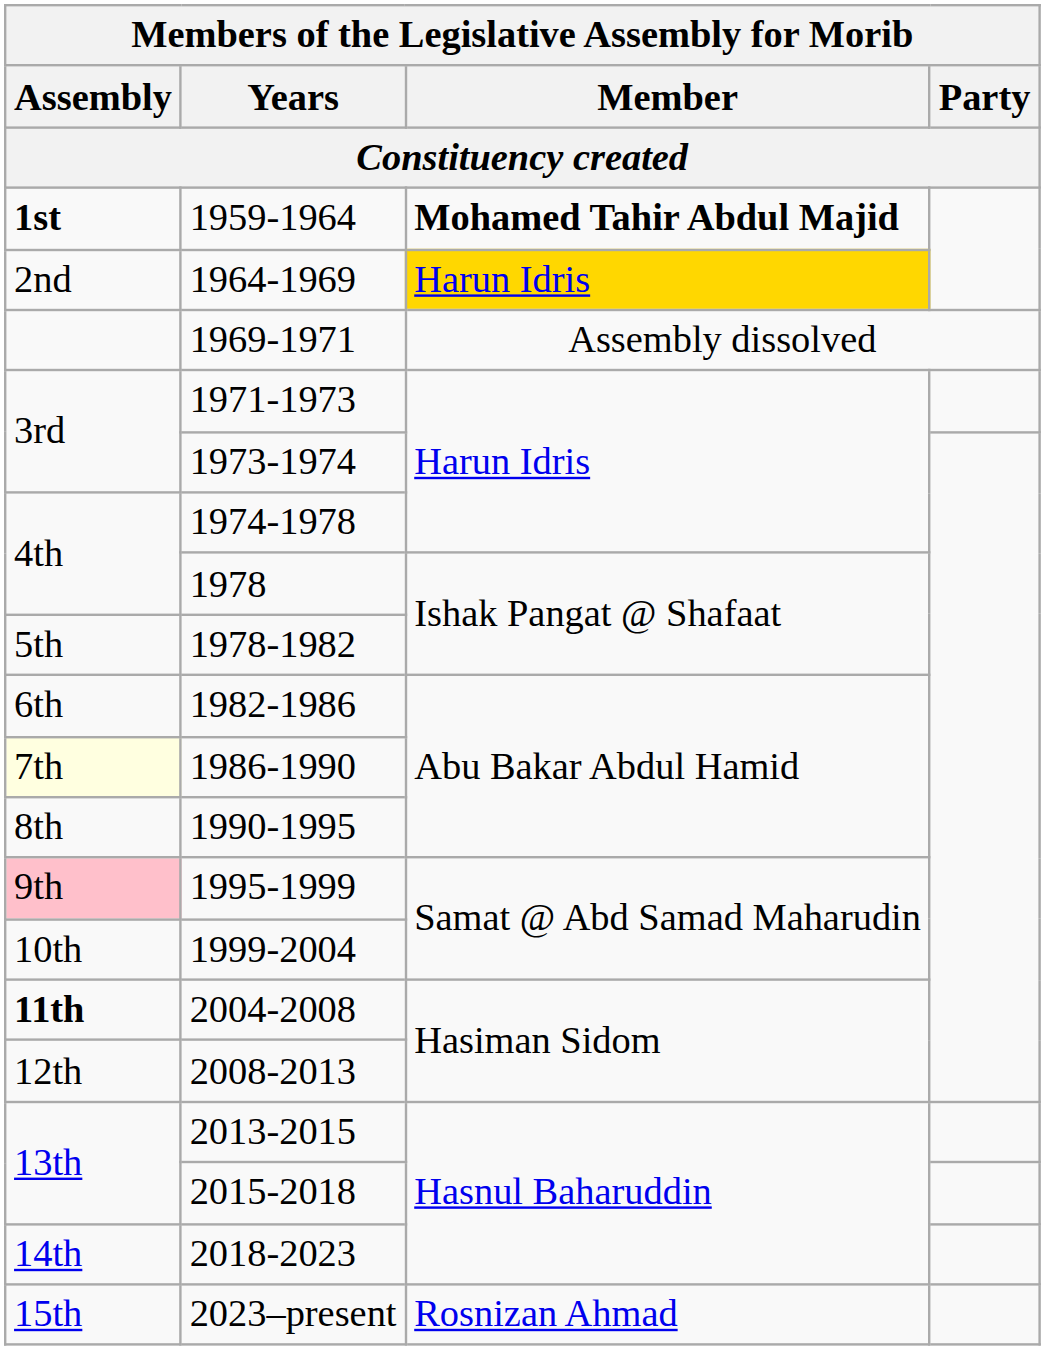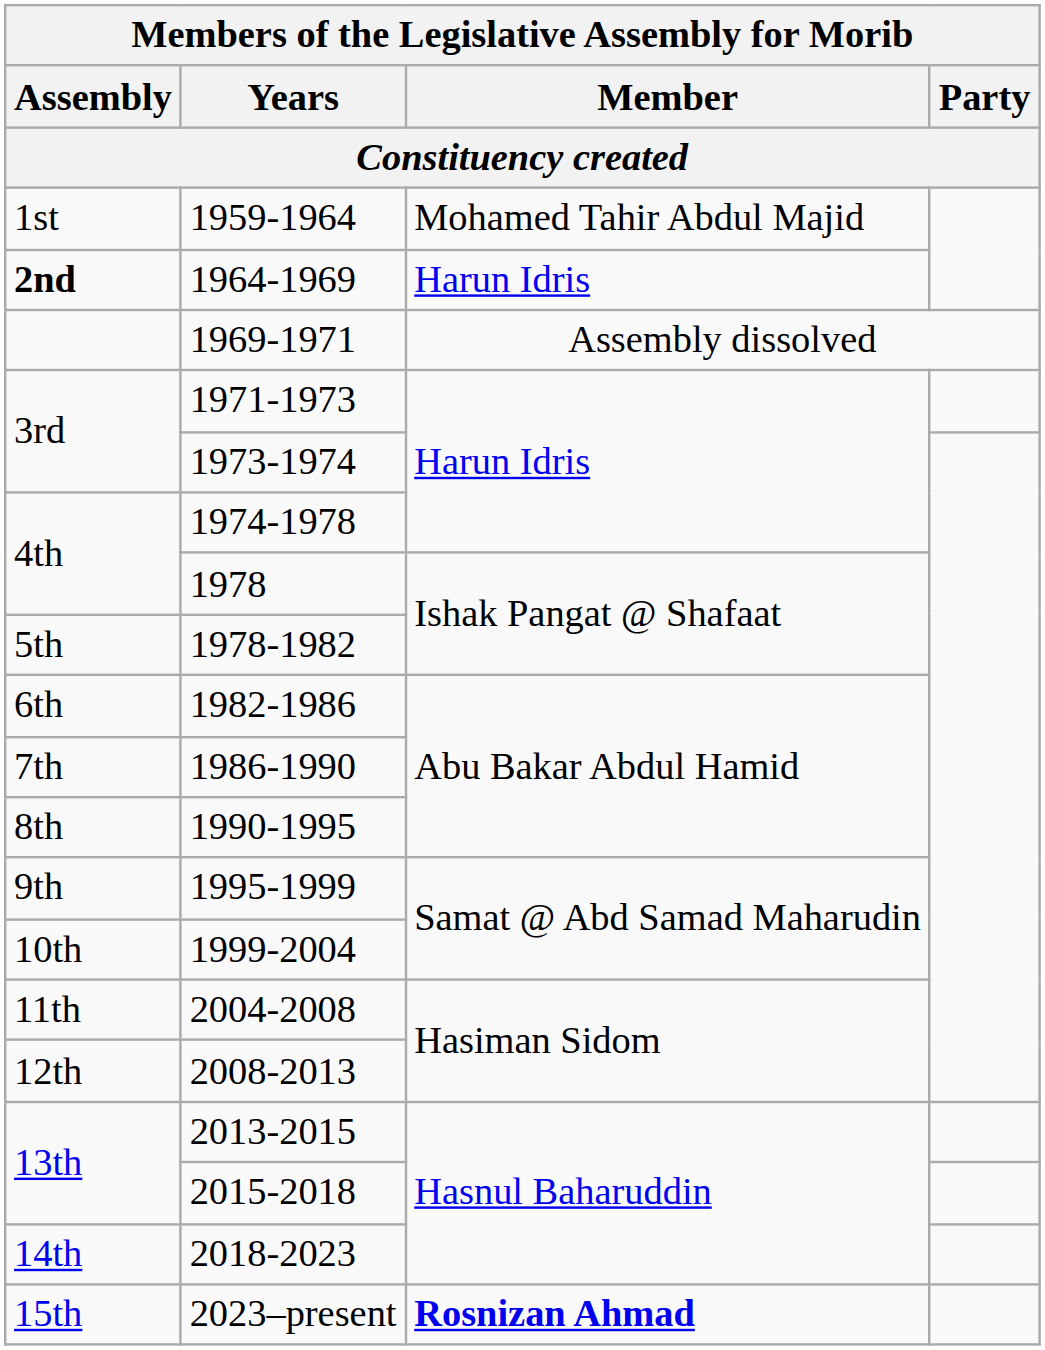(38, 217) bold -> (36, 217) normal
(657, 217) bold -> (639, 217) normal
(43, 278) normal -> (45, 278) bold
(502, 278) gold background -> (502, 278) no background
(39, 765) lightyellow background -> (39, 765) no background
(39, 887) pink background -> (39, 887) no background
(49, 1009) bold -> (47, 1009) normal
(546, 1313) normal -> (555, 1313) bold
